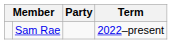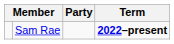(131, 30) normal -> (132, 30) bold
